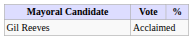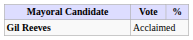(28, 27) normal -> (29, 27) bold
